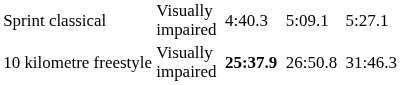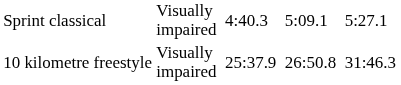(251, 62) bold -> (251, 62) normal
